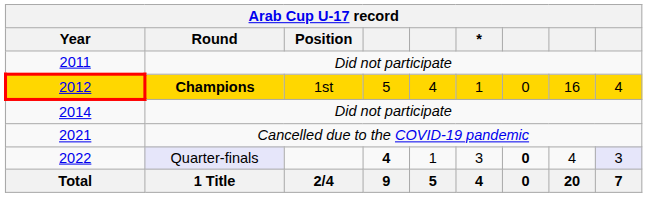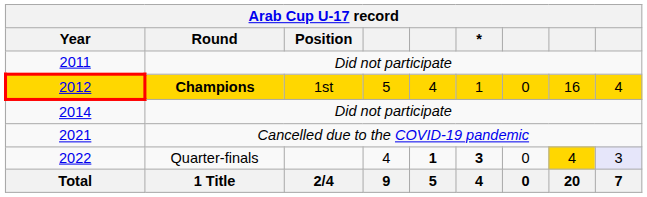(215, 158) lavender background -> (215, 158) no background
(386, 158) bold -> (386, 158) normal
(433, 158) normal -> (433, 158) bold
(479, 158) normal -> (479, 158) bold
(526, 158) bold -> (526, 158) normal
(572, 158) no background -> (572, 158) gold background
